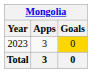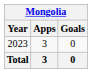(73, 44) gold background -> (73, 44) no background
